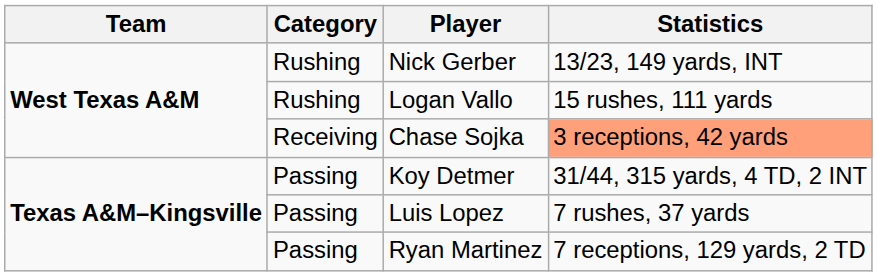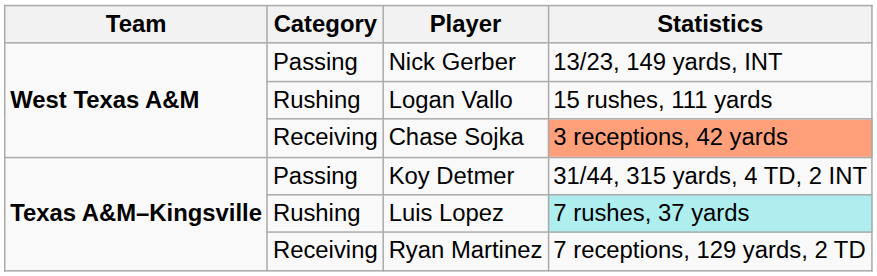(317, 62) Rushing -> (315, 62) Passing
(315, 213) Passing -> (317, 213) Rushing
(651, 213) no background -> (651, 213) paleturquoise background
(315, 251) Passing -> (325, 251) Receiving
